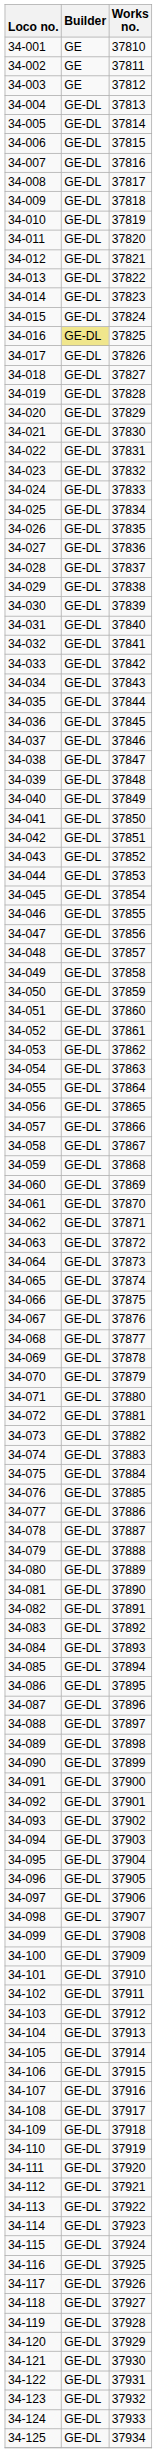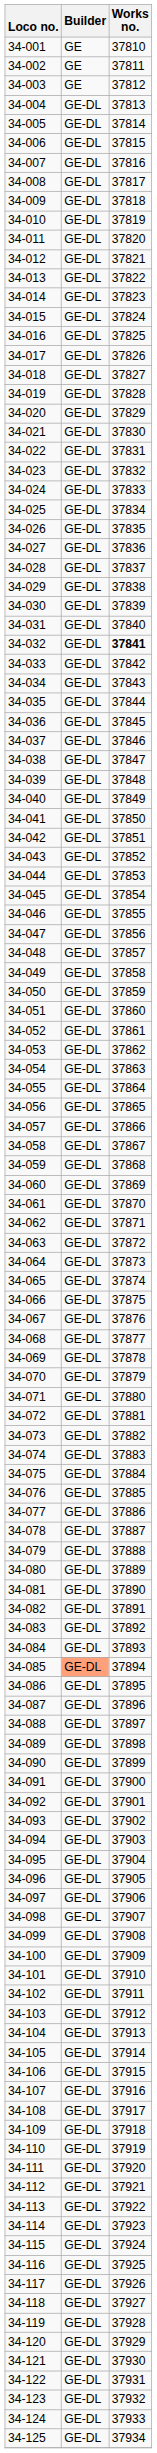(83, 336) khaki background -> (83, 336) no background
(129, 644) normal -> (129, 644) bold
(83, 1667) no background -> (83, 1667) lightsalmon background
